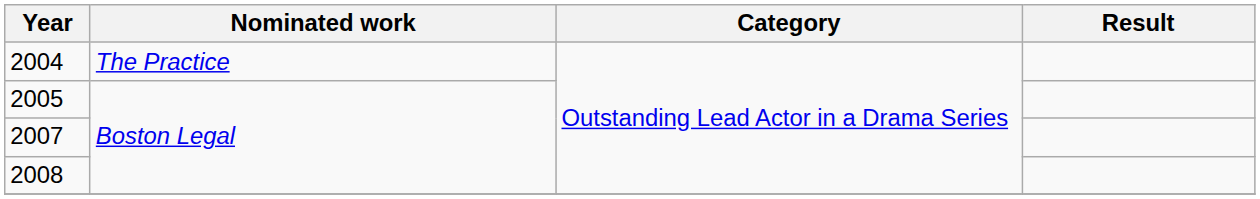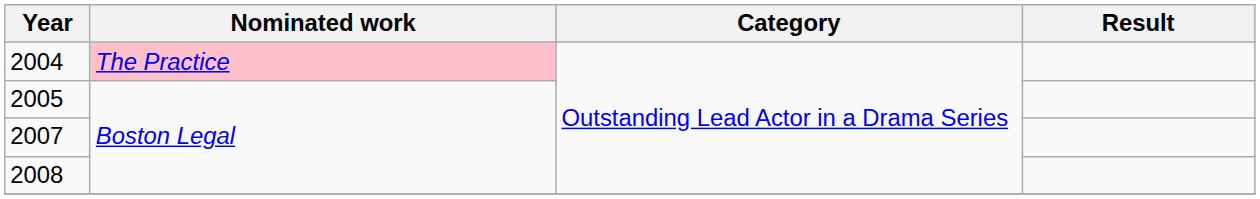(163, 61) no background -> (163, 61) pink background
